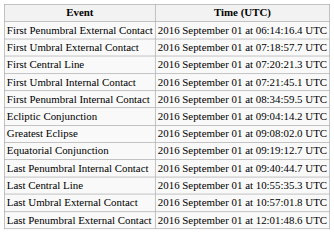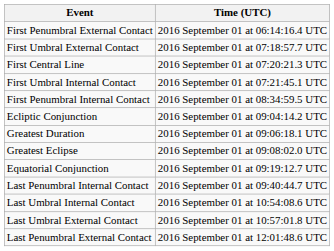+ row: (46, 133)
+ row: (71, 202)
- row: (45, 185)
